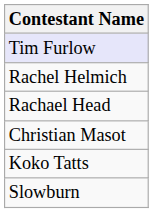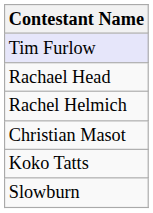(68, 76) Rachel Helmich -> (60, 76) Rachael Head
(60, 105) Rachael Head -> (68, 105) Rachel Helmich
